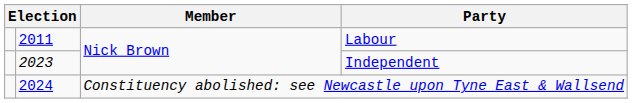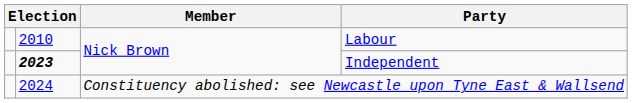(36, 40) 2011 -> (36, 40) 2010
(36, 63) normal -> (36, 63) bold
